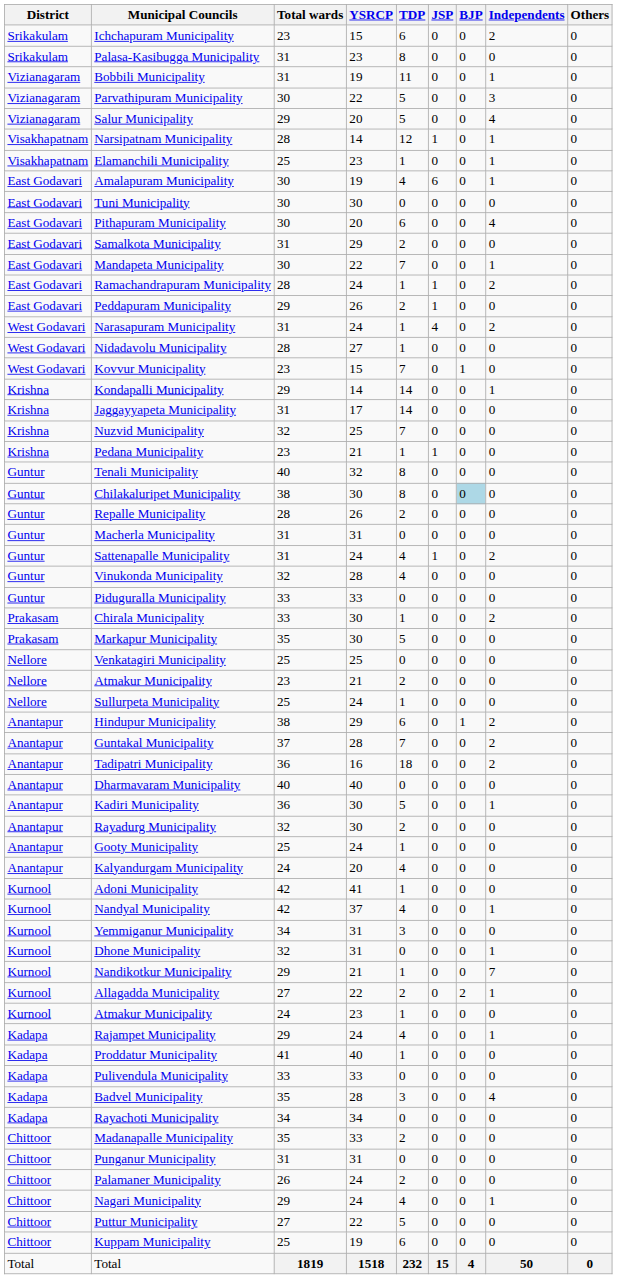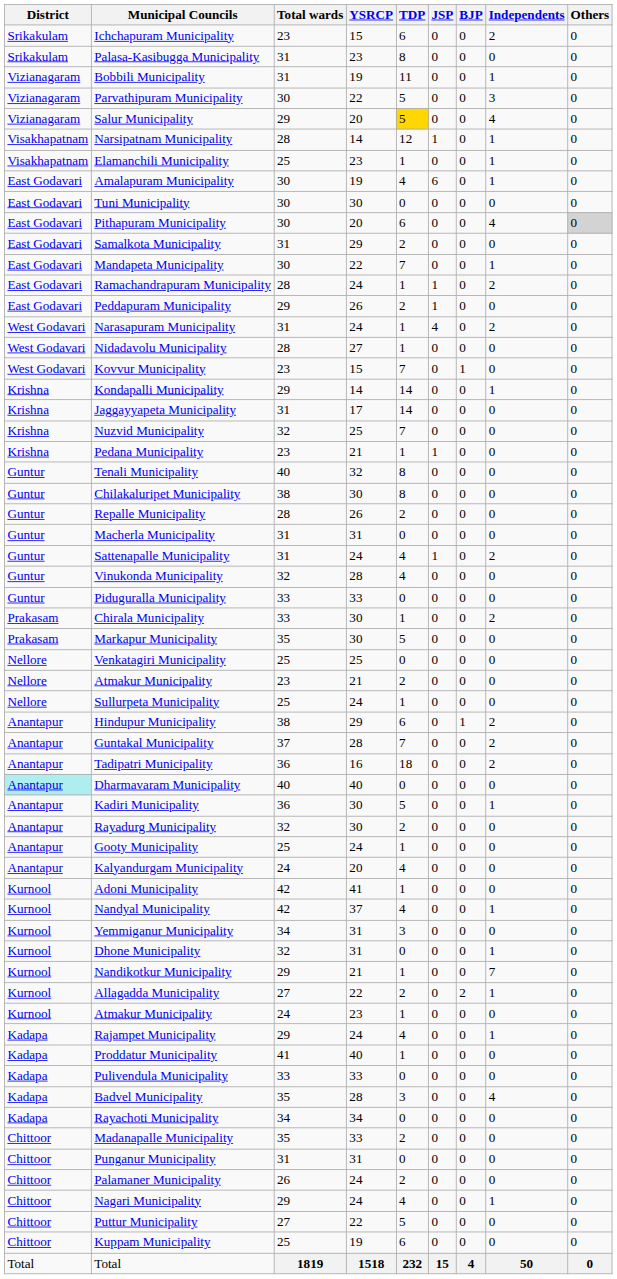(402, 118) no background -> (402, 118) gold background
(574, 222) no background -> (574, 222) lightgrey background
(463, 493) lightblue background -> (463, 493) no background
(35, 784) no background -> (35, 784) paleturquoise background
